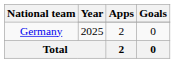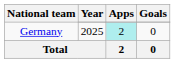(121, 31) no background -> (121, 31) paleturquoise background
